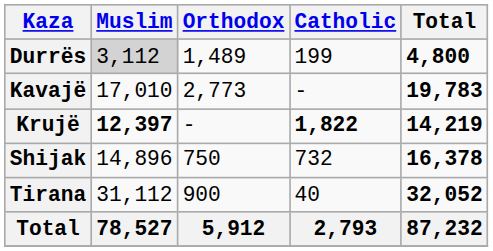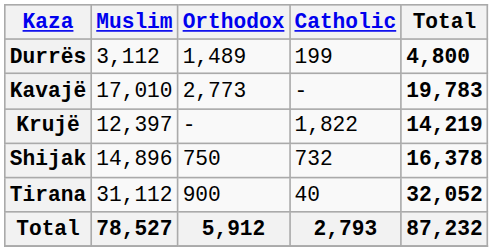(128, 57) lightgrey background -> (128, 57) no background
(134, 126) bold -> (134, 126) normal
(326, 126) bold -> (326, 126) normal
